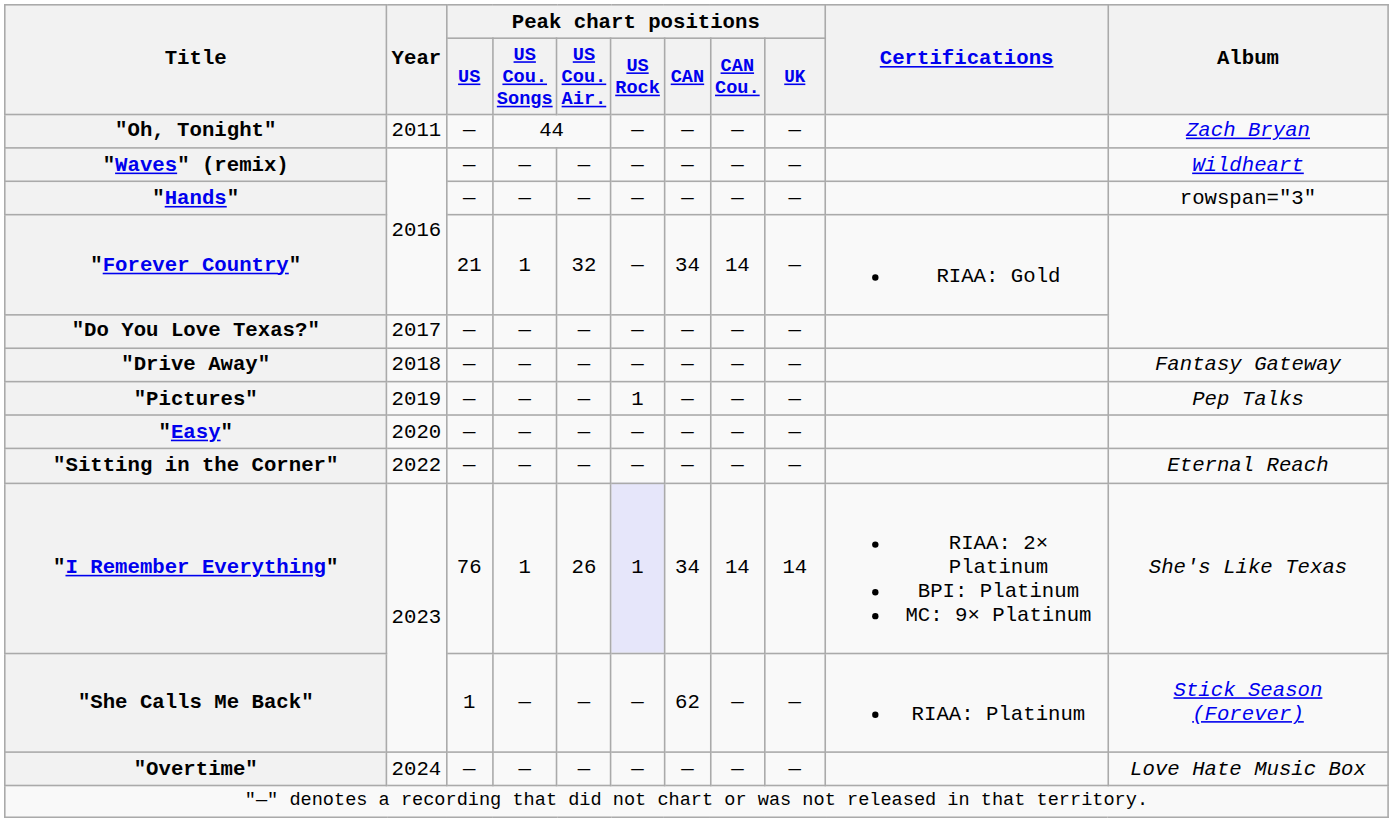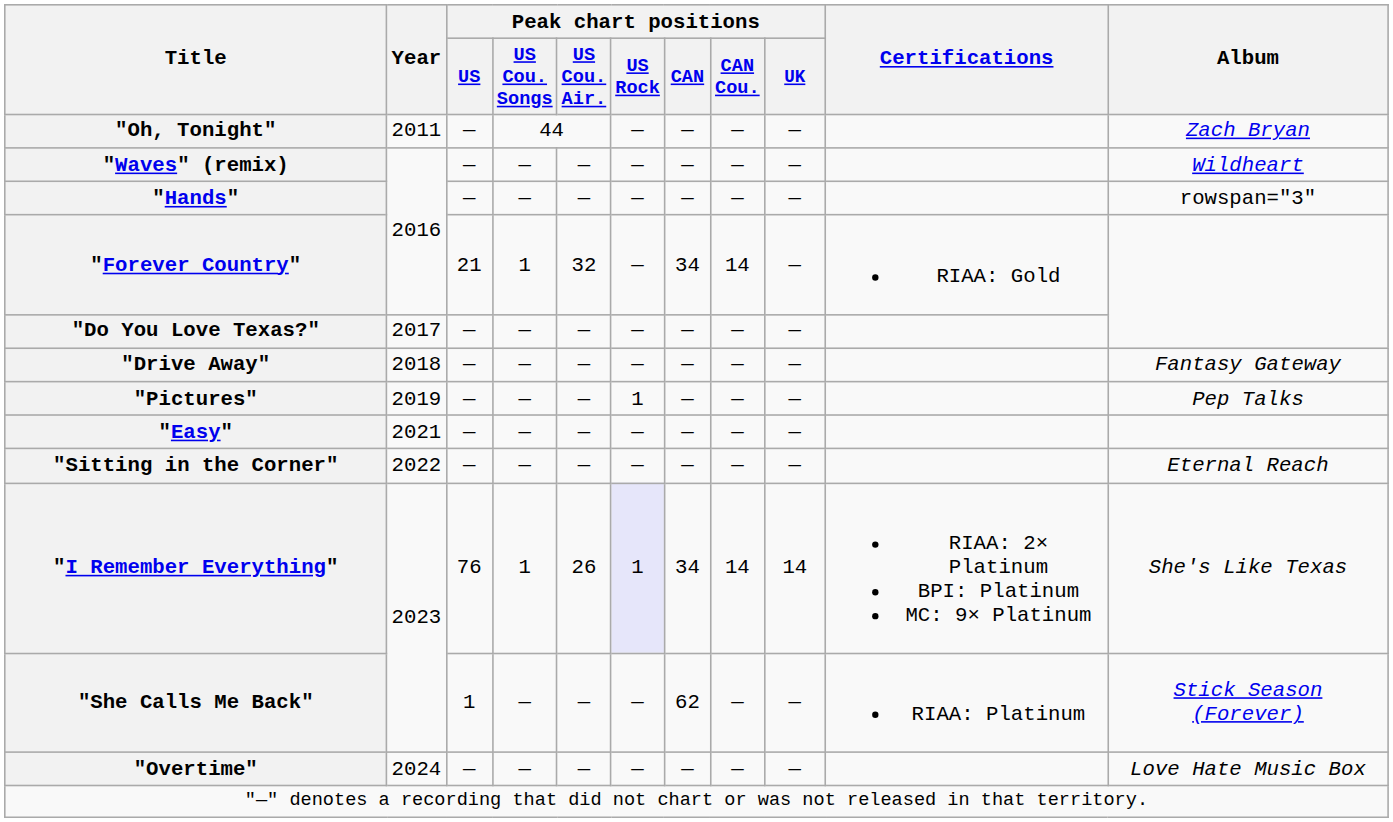(416, 432) 2020 -> (416, 432) 2021
